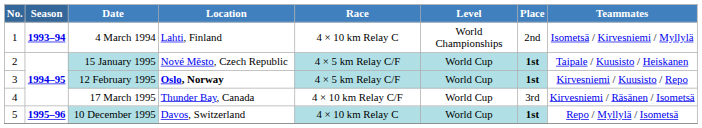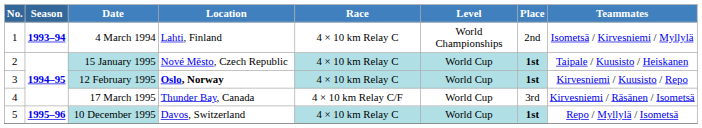(357, 61) 4 × 5 km Relay C/F -> (357, 61) 4 × 10 km Relay C
(357, 79) 4 × 5 km Relay C/F -> (357, 79) 4 × 10 km Relay C
